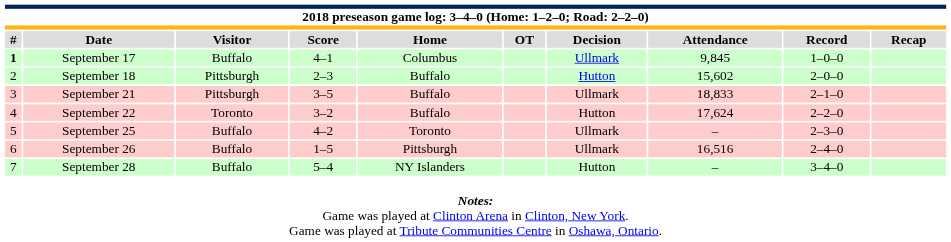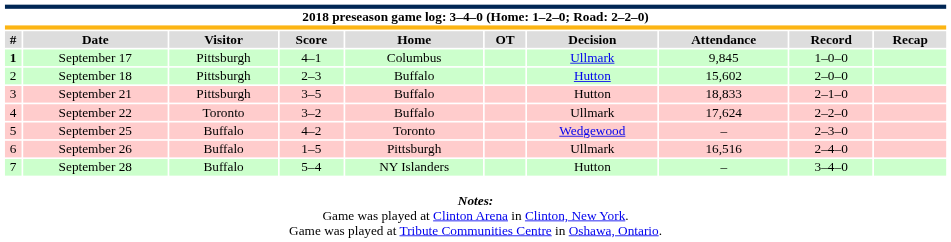(232, 57) Buffalo -> (224, 57) Pittsburgh
(597, 94) Ullmark -> (592, 94) Hutton
(597, 112) Hutton -> (592, 112) Ullmark
(597, 130) Ullmark -> (592, 130) Wedgewood
